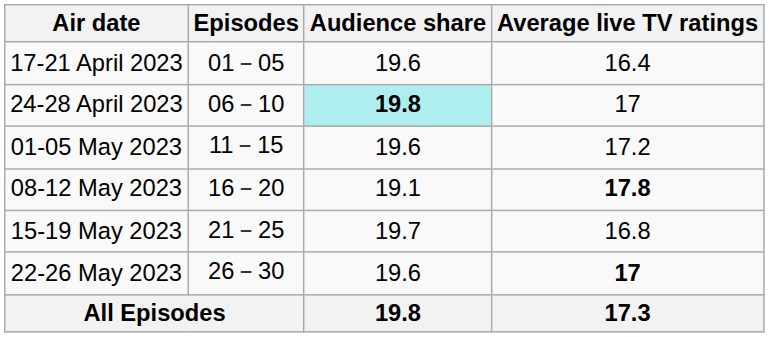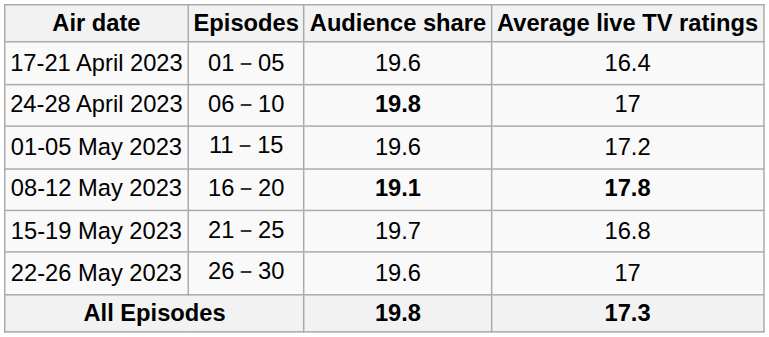(398, 105) paleturquoise background -> (398, 105) no background
(398, 189) normal -> (398, 189) bold
(628, 273) bold -> (628, 273) normal
